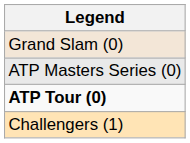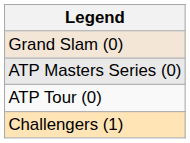(57, 97) bold -> (55, 97) normal
